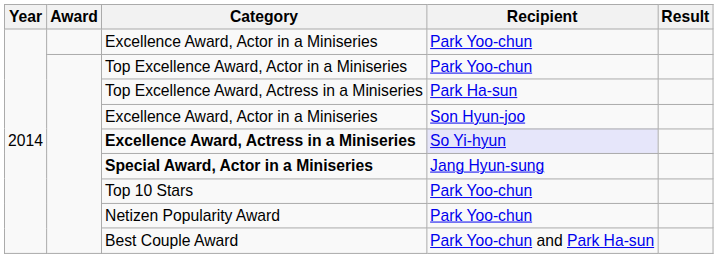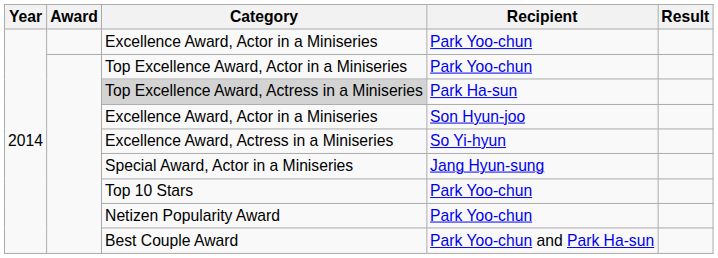(264, 91) no background -> (264, 91) lightgrey background
(260, 141) bold -> (249, 141) normal
(468, 141) lavender background -> (468, 141) no background
(239, 166) bold -> (229, 166) normal
